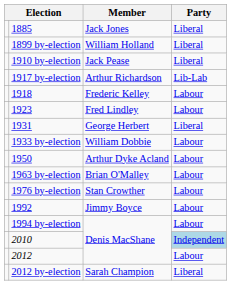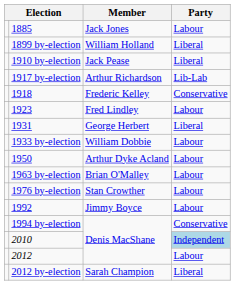(188, 28) Liberal -> (188, 28) Labour
(188, 93) Labour -> (201, 93) Conservative
(188, 223) Labour -> (201, 223) Conservative
